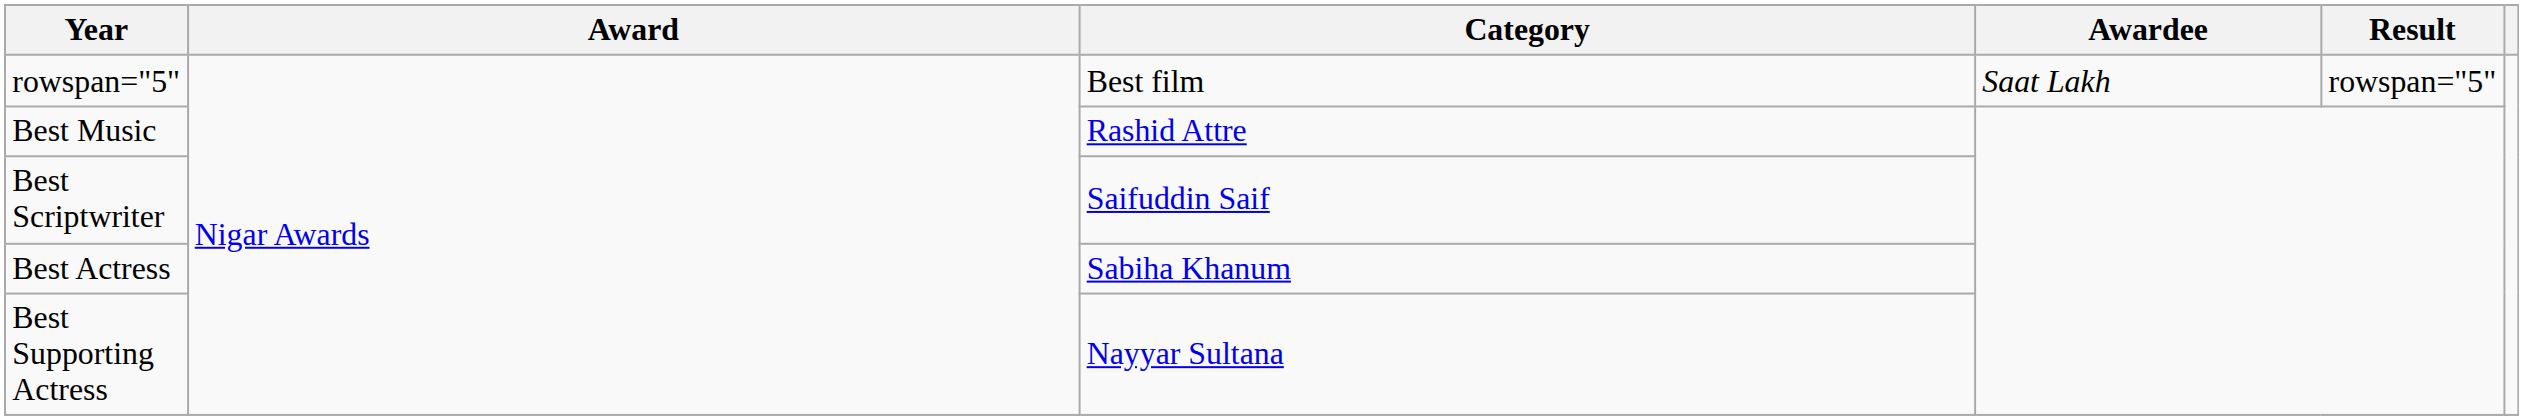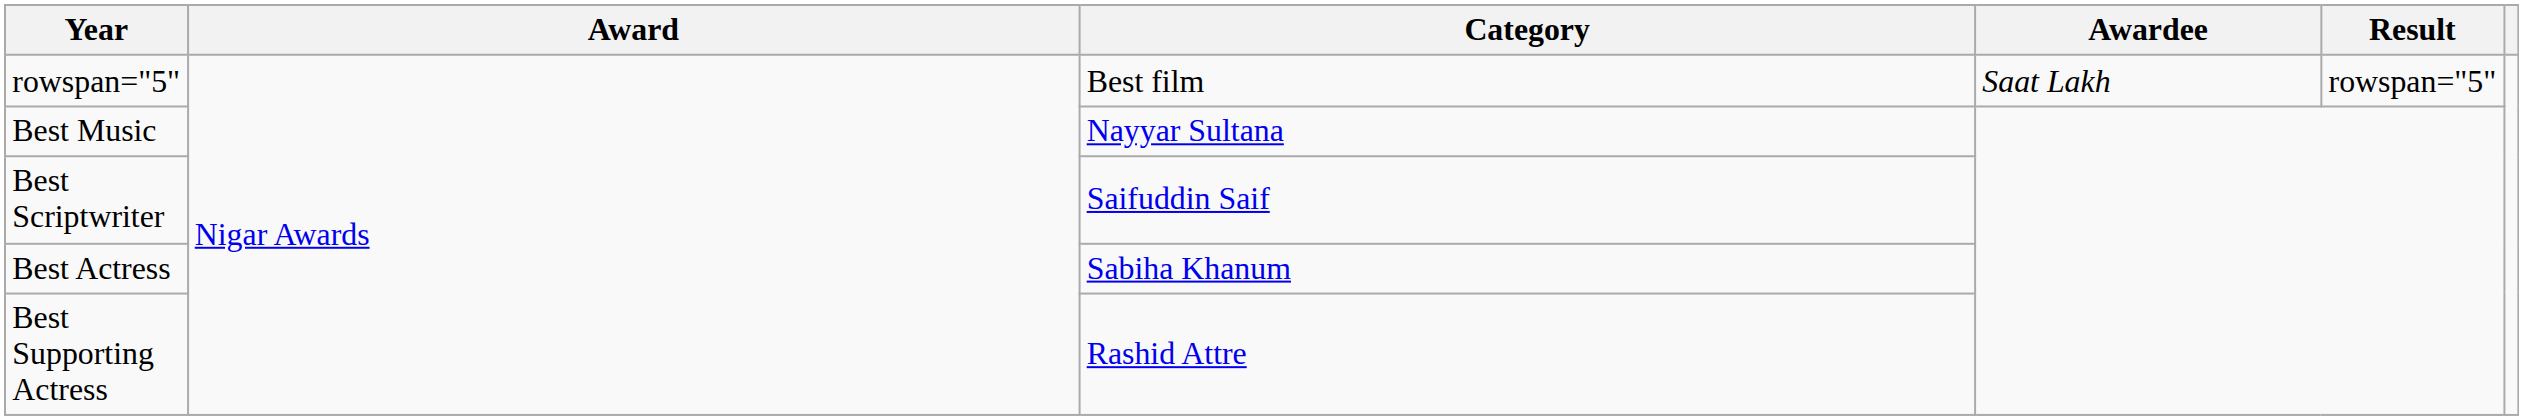(1167, 130) Rashid Attre -> (1185, 130) Nayyar Sultana
(1185, 353) Nayyar Sultana -> (1167, 353) Rashid Attre
